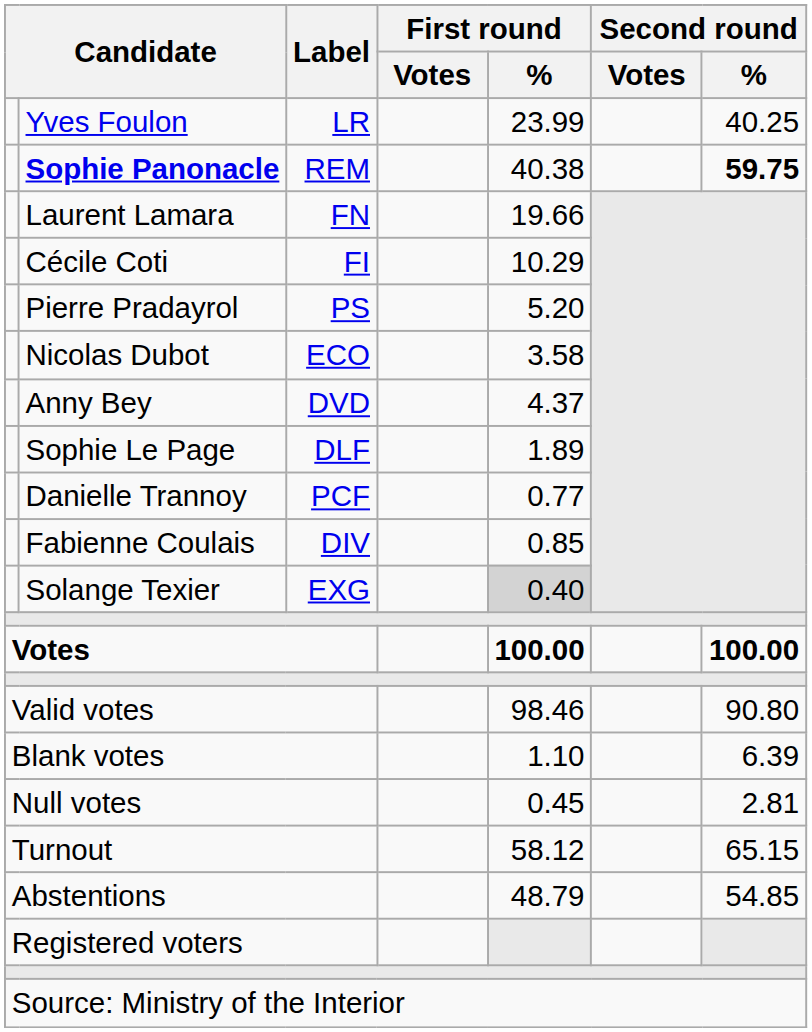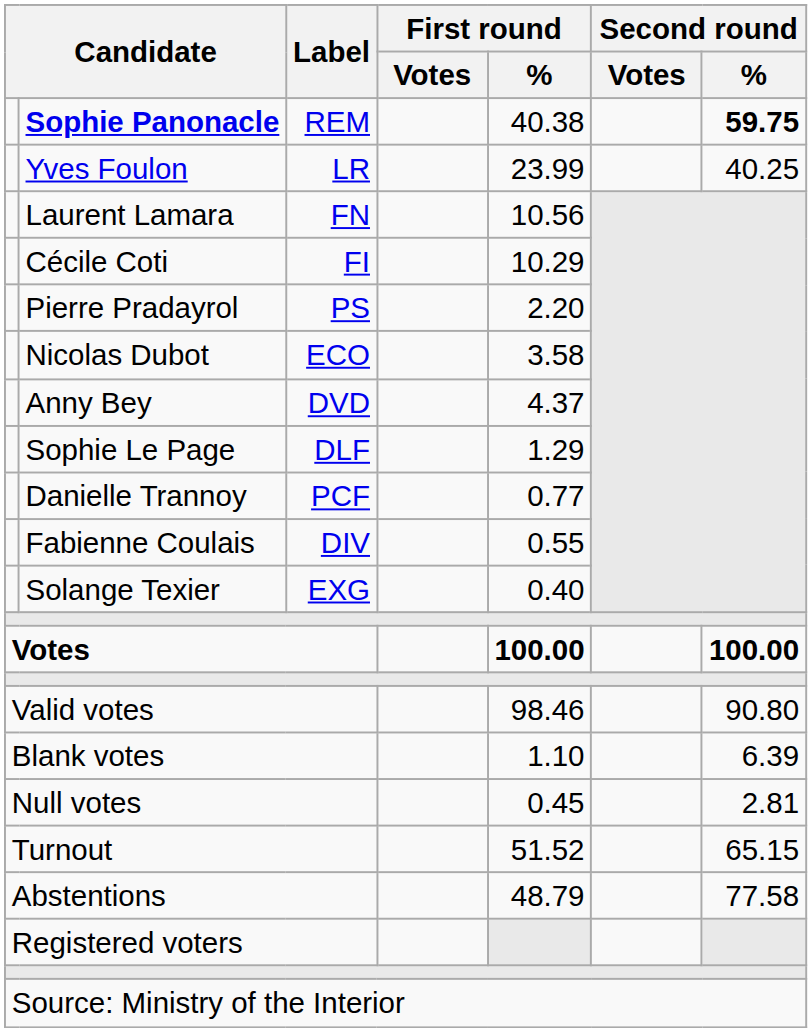rows swapped: (152, 169) <-> (107, 122)
(548, 215) 19.66 -> (548, 215) 10.56
(556, 309) 5.20 -> (556, 309) 2.20
(556, 449) 1.89 -> (556, 449) 1.29
(556, 542) 0.85 -> (556, 542) 0.55
(556, 589) lightgrey background -> (556, 589) no background
(548, 849) 58.12 -> (548, 849) 51.52
(762, 896) 54.85 -> (762, 896) 77.58
